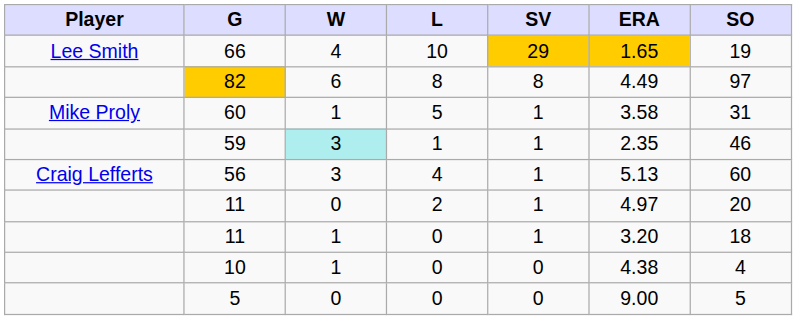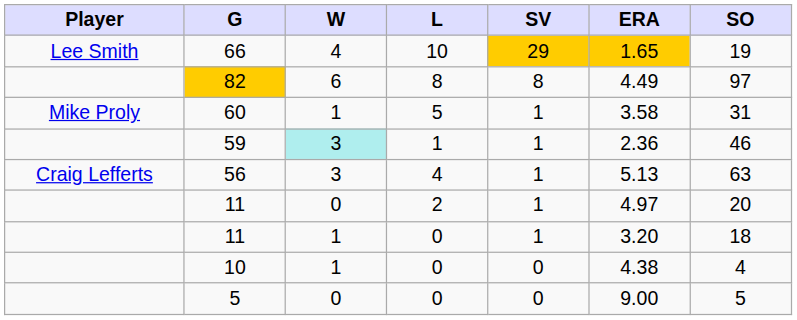(639, 143) 2.35 -> (639, 143) 2.36
(740, 174) 60 -> (740, 174) 63
